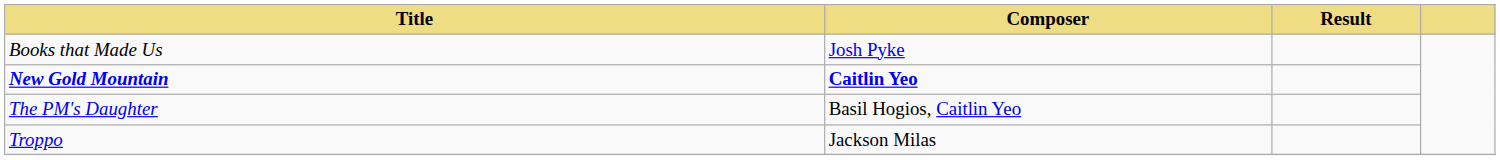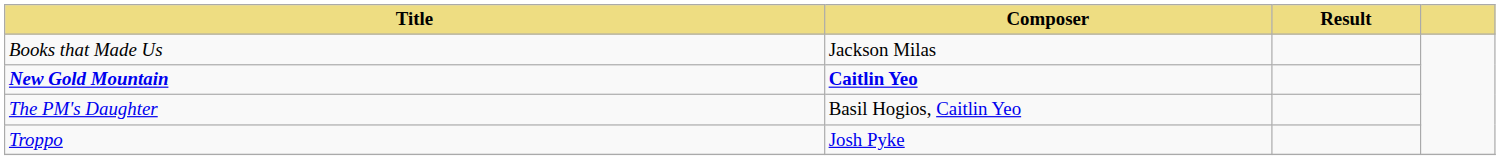(867, 49) Josh Pyke -> (882, 49) Jackson Milas
(882, 139) Jackson Milas -> (867, 139) Josh Pyke
